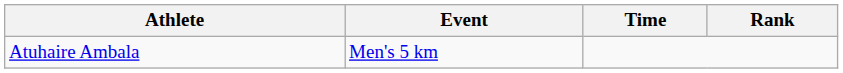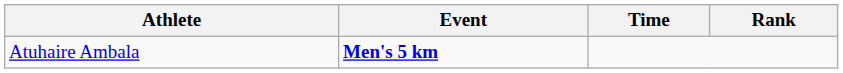(394, 51) normal -> (391, 51) bold
